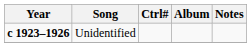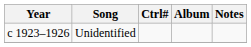(38, 33) bold -> (38, 33) normal
